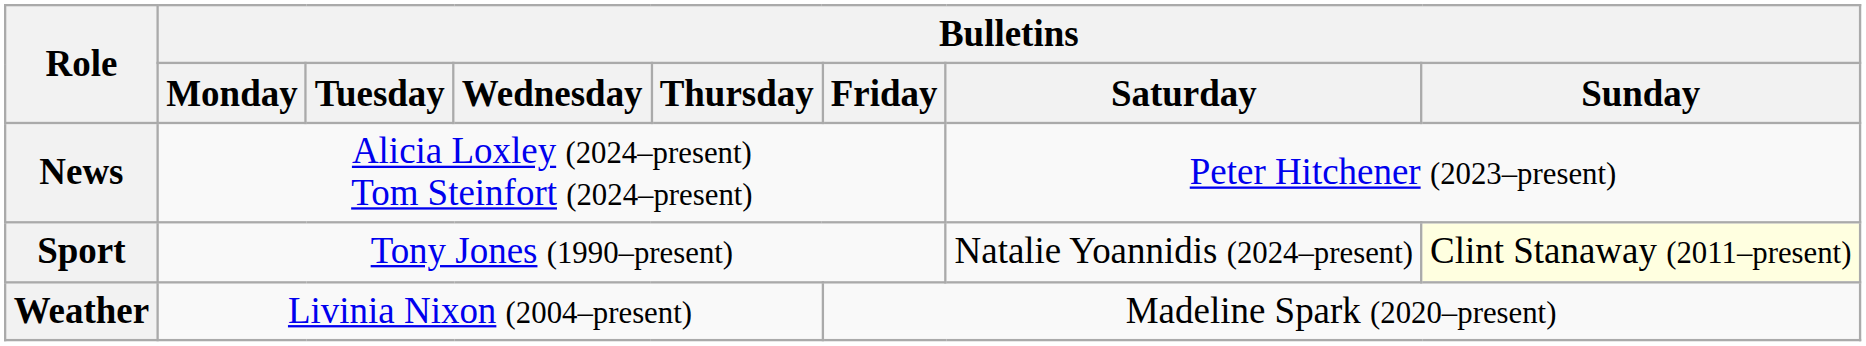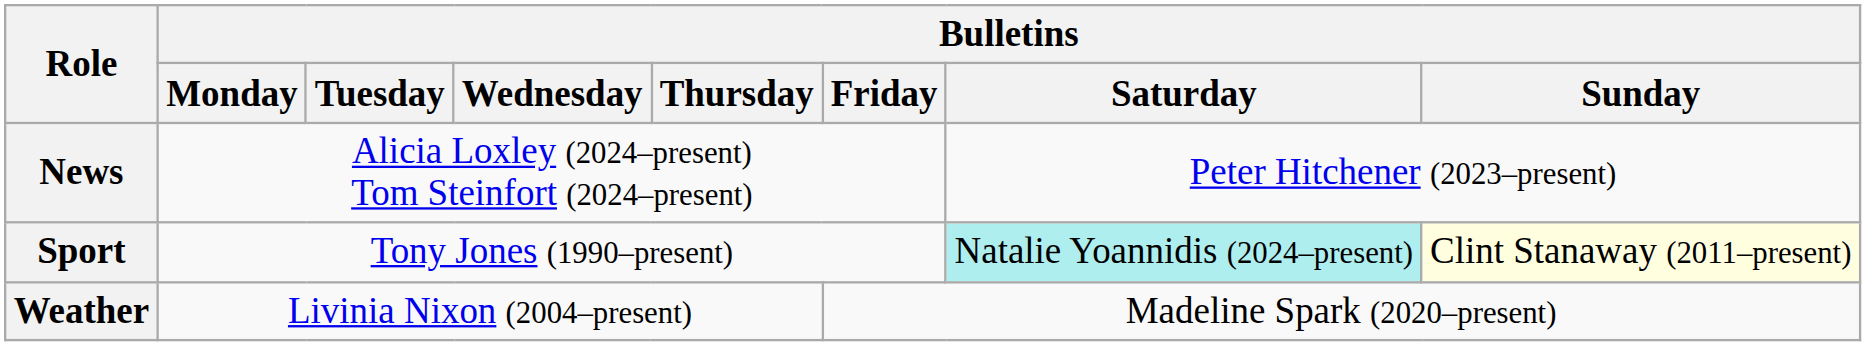(1184, 251) no background -> (1184, 251) paleturquoise background
